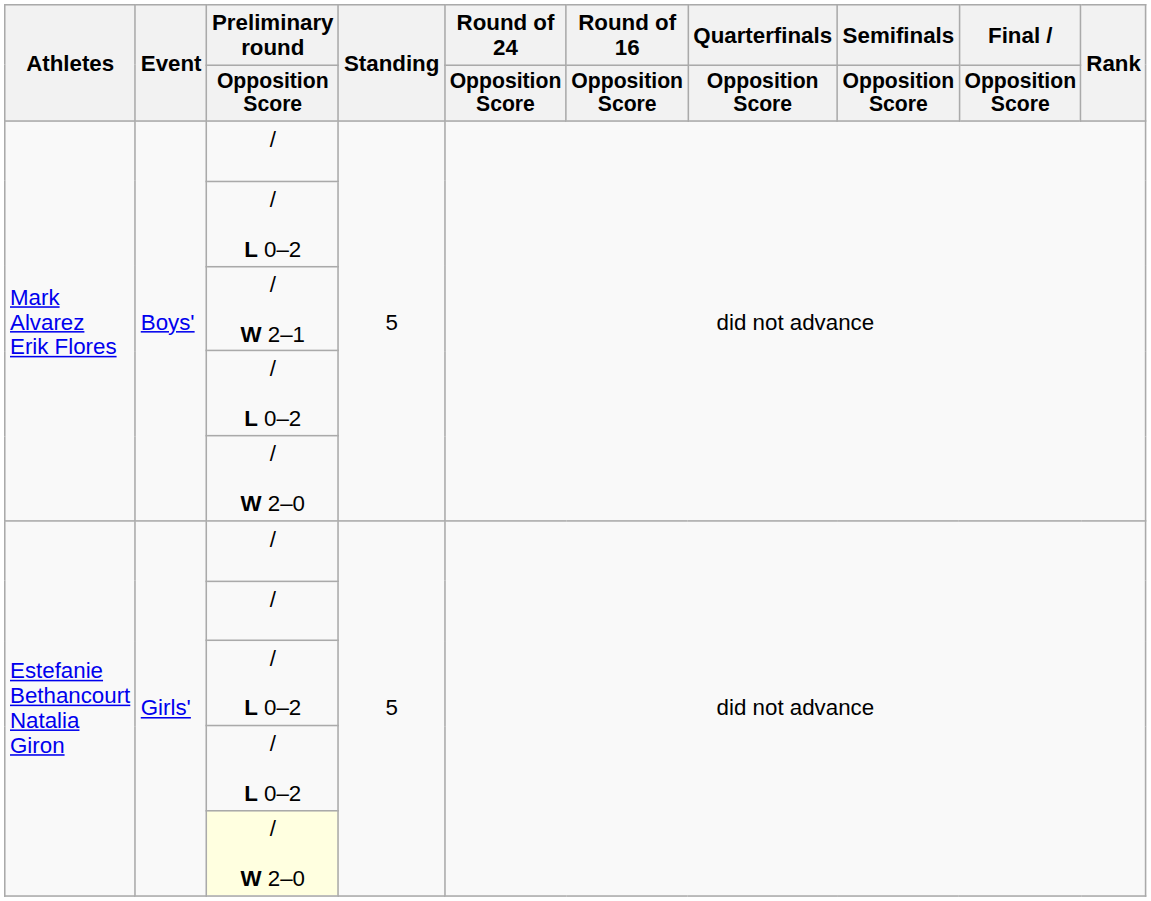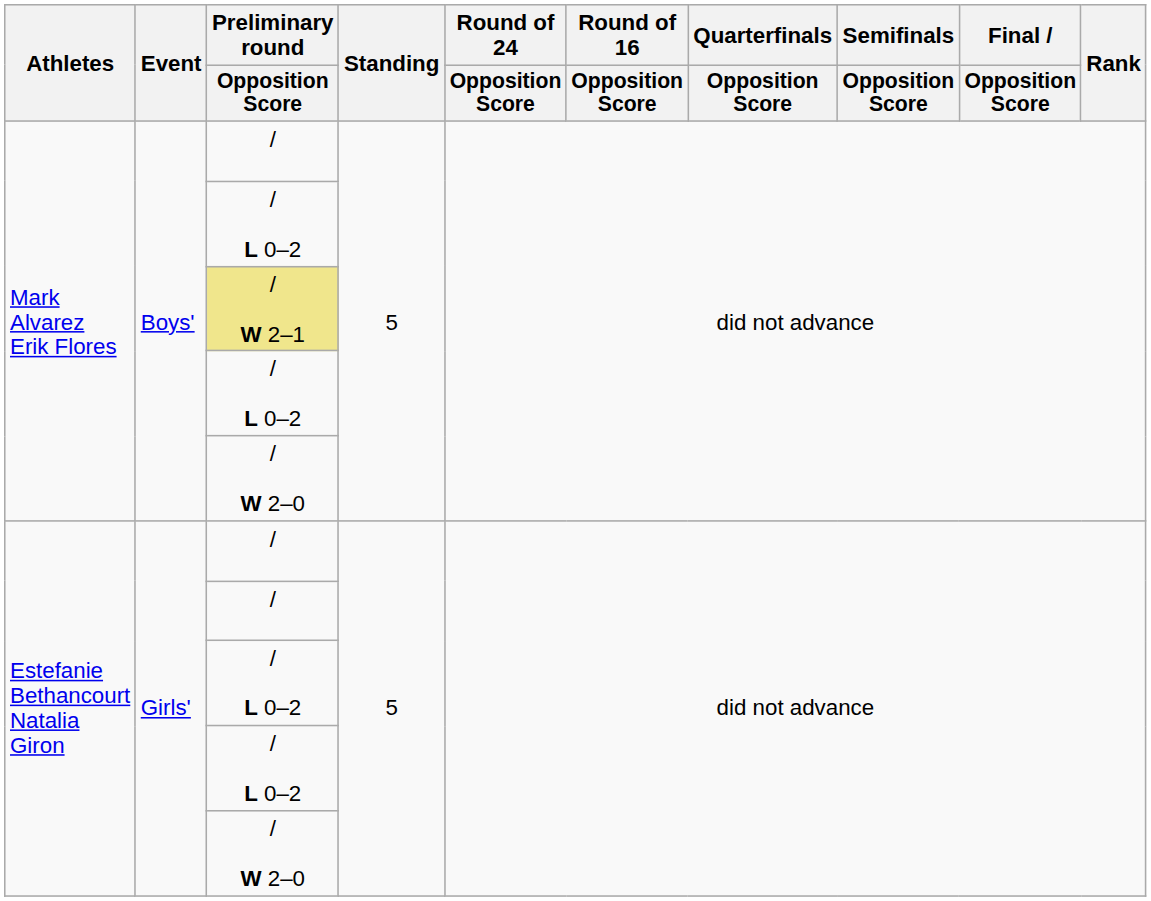(273, 309) no background -> (273, 309) khaki background
(273, 854) lightyellow background -> (273, 854) no background
